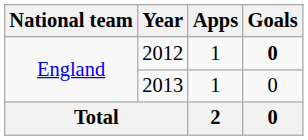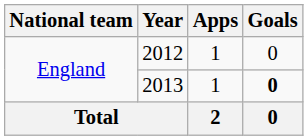(273, 53) bold -> (273, 53) normal
(273, 85) normal -> (273, 85) bold
